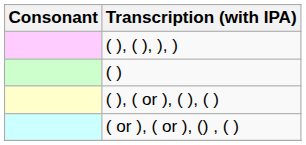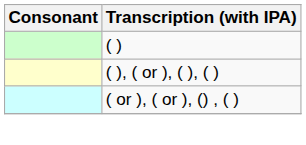- row: (142, 45)
